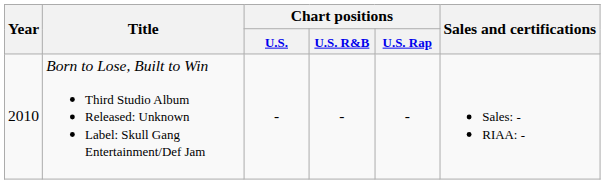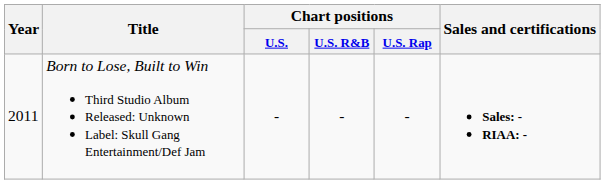(24, 116) 2010 -> (23, 116) 2011
(520, 125) normal -> (520, 125) bold
